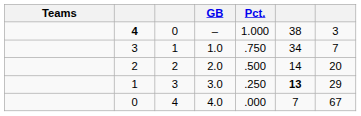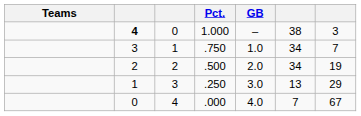columns swapped: (255, 13) <-> (215, 13)
(295, 66) 14 -> (295, 66) 34
(335, 66) 20 -> (335, 66) 19
(295, 84) bold -> (295, 84) normal
